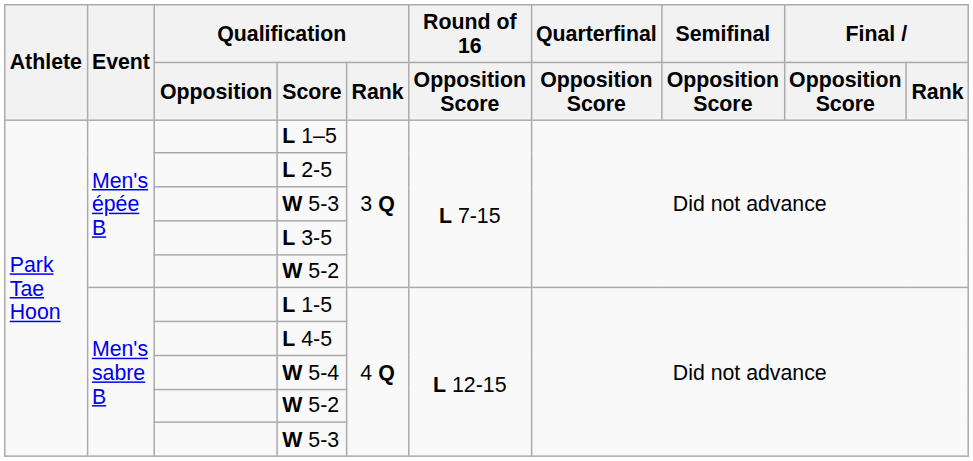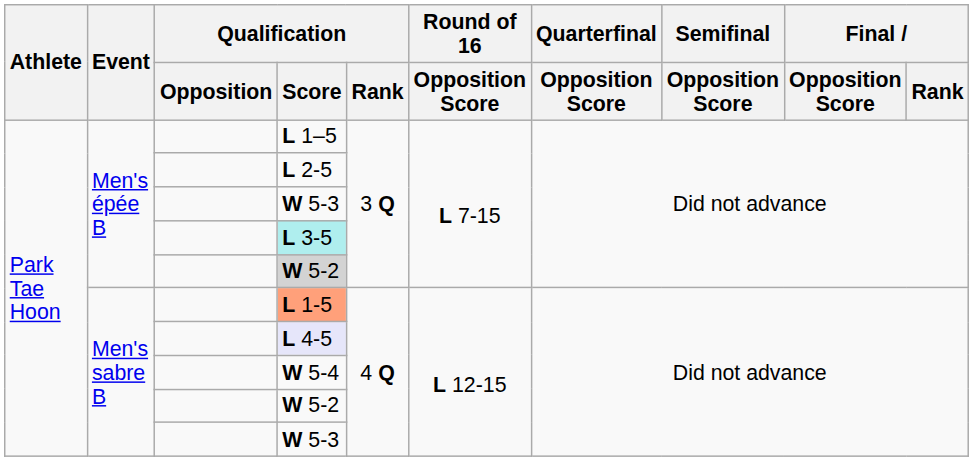(307, 238) no background -> (307, 238) paleturquoise background
(311, 271) no background -> (311, 271) lightgrey background
(307, 305) no background -> (307, 305) lightsalmon background
(307, 339) no background -> (307, 339) lavender background
